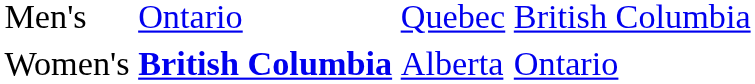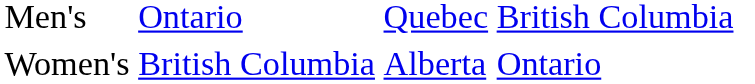(265, 64) bold -> (257, 64) normal
